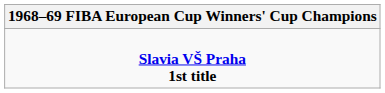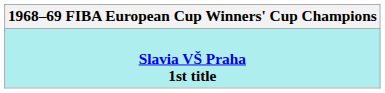(192, 66) no background -> (192, 66) paleturquoise background
